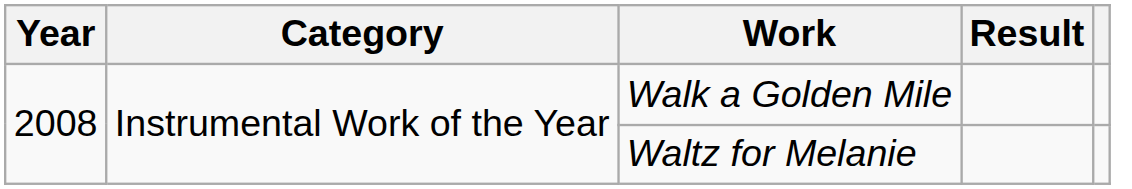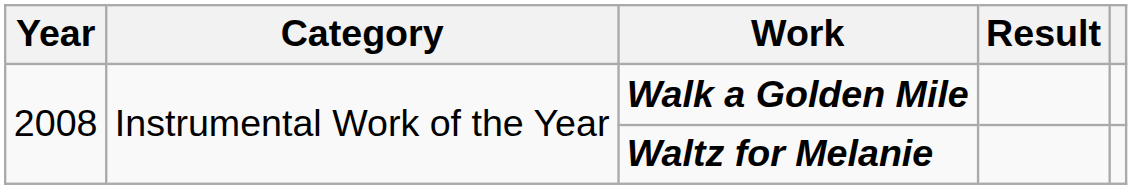(789, 93) normal -> (798, 93) bold
(772, 153) normal -> (780, 153) bold
